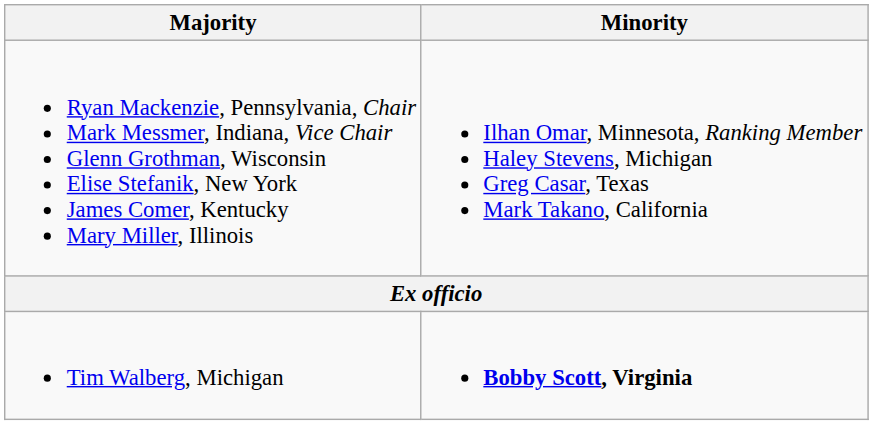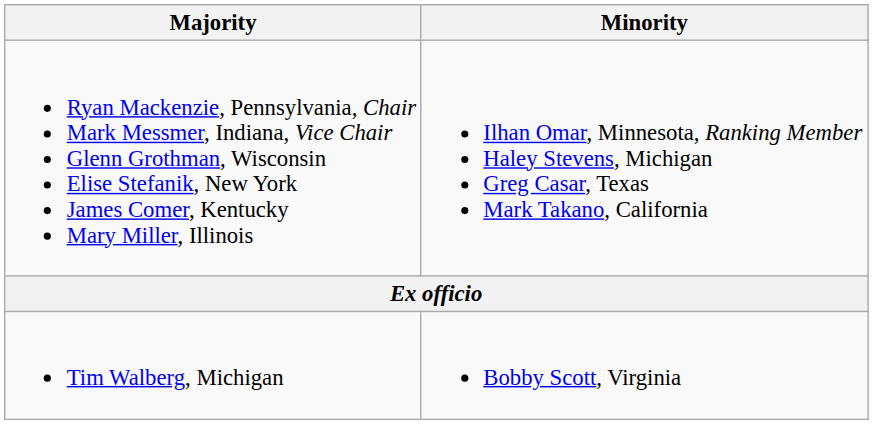(644, 378) bold -> (644, 378) normal
